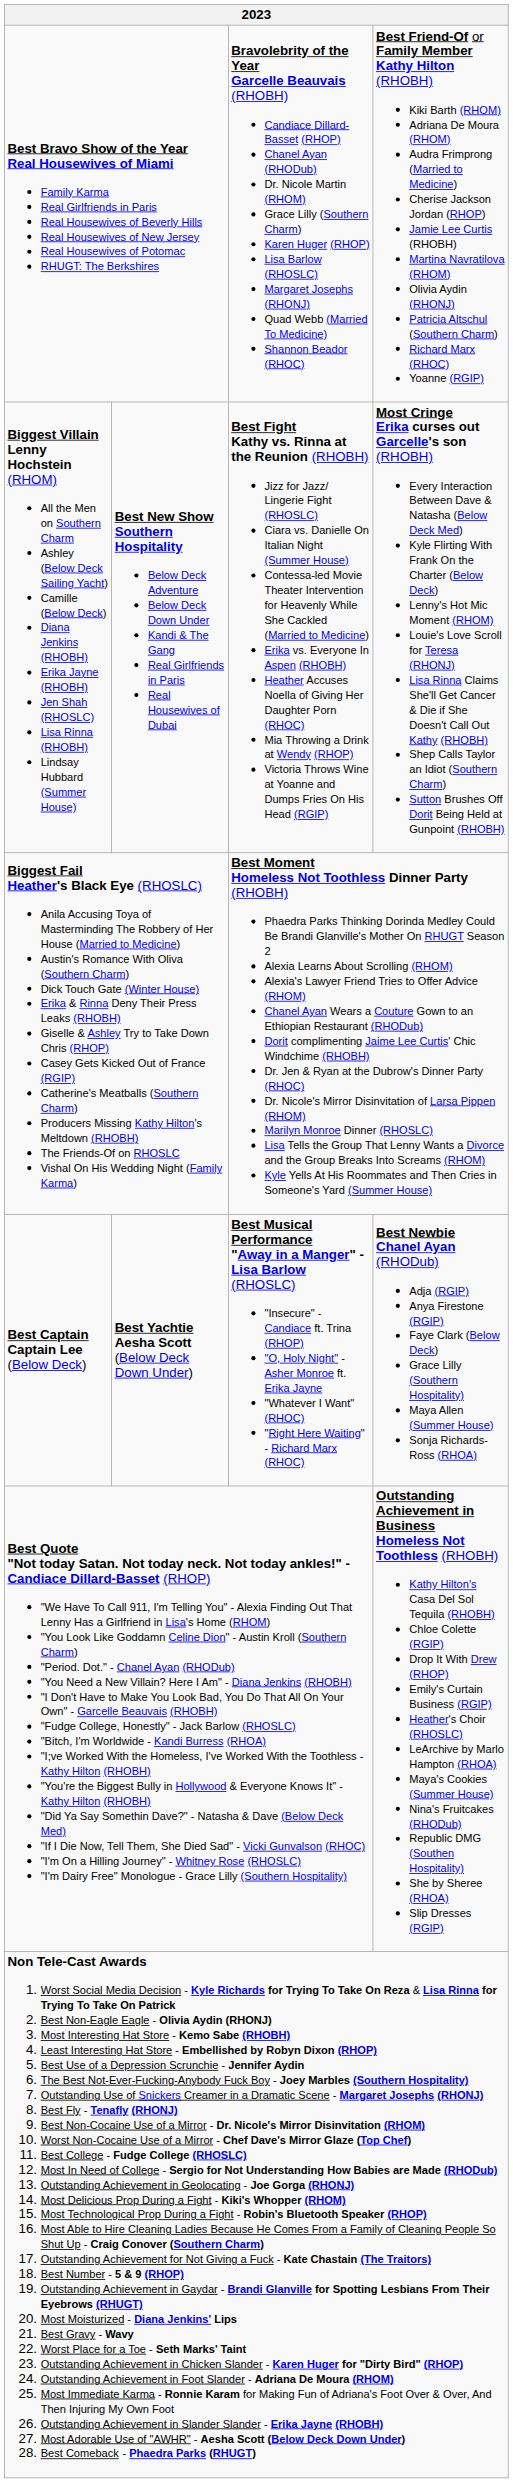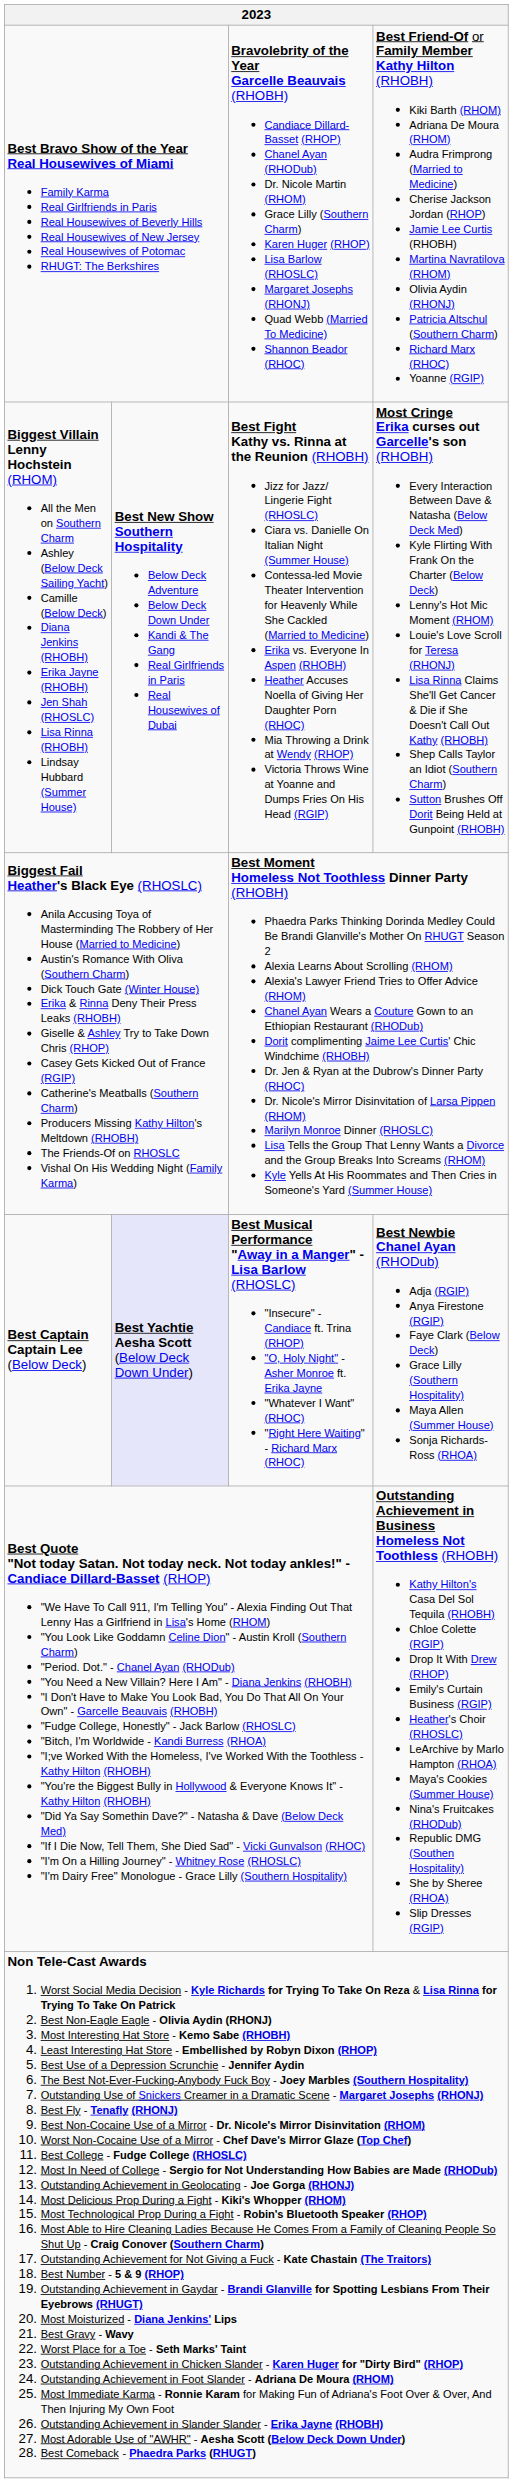(154, 1350) no background -> (154, 1350) lavender background
